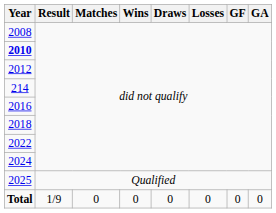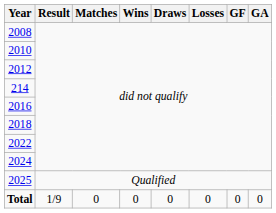(20, 50) bold -> (20, 50) normal
